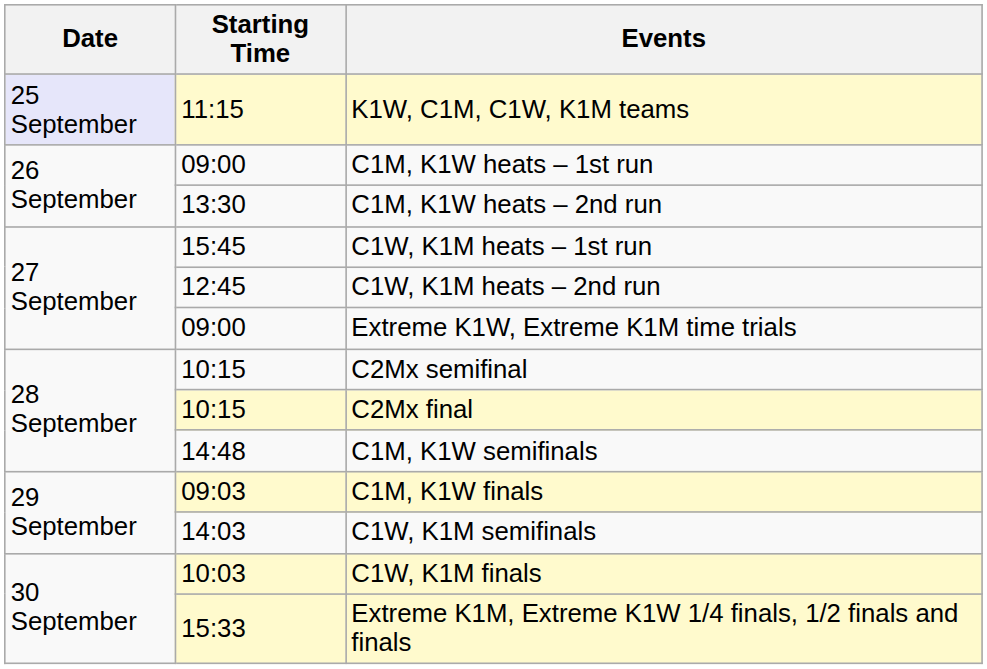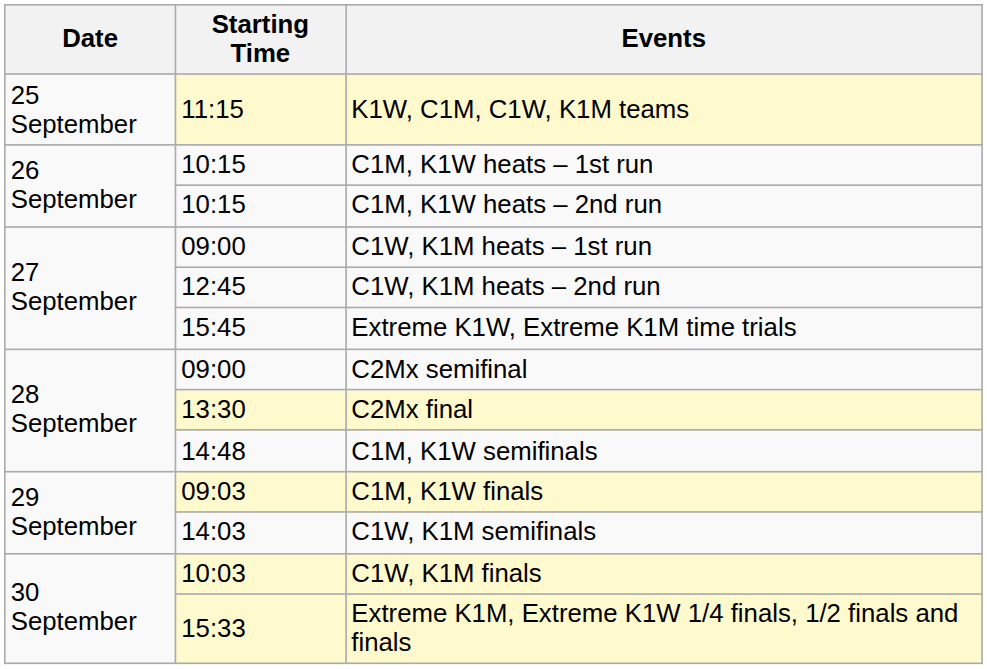(74, 109) lavender background -> (74, 109) no background
(213, 164) 09:00 -> (213, 164) 10:15
(213, 205) 13:30 -> (213, 205) 10:15
(213, 246) 15:45 -> (213, 246) 09:00
(213, 328) 09:00 -> (213, 328) 15:45
(213, 368) 10:15 -> (213, 368) 09:00
(213, 409) 10:15 -> (213, 409) 13:30
